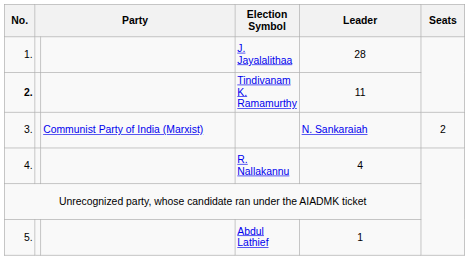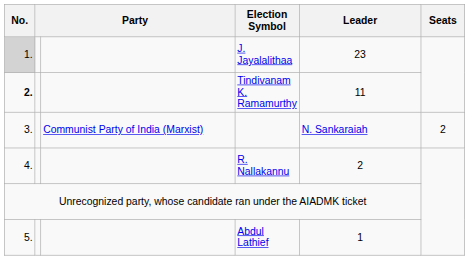(28, 54) no background -> (28, 54) lightgrey background
(360, 54) 28 -> (360, 54) 23
(360, 166) 4 -> (360, 166) 2
